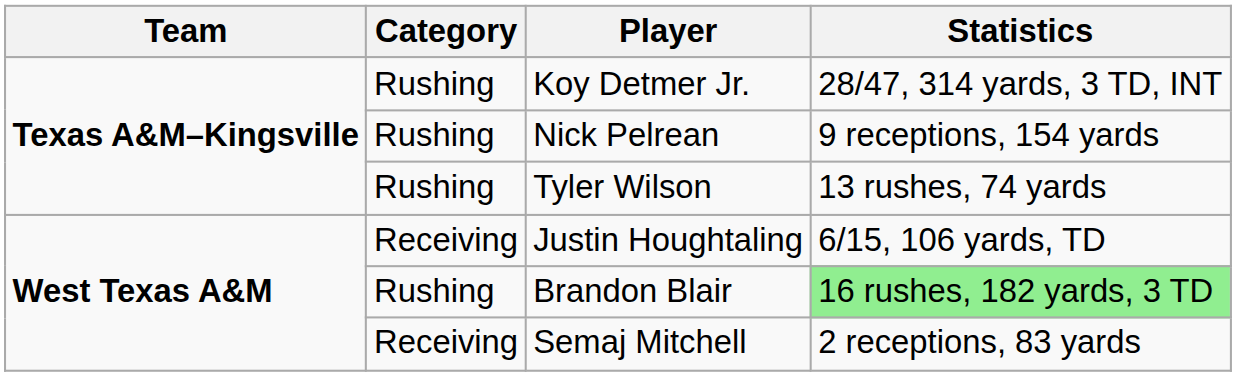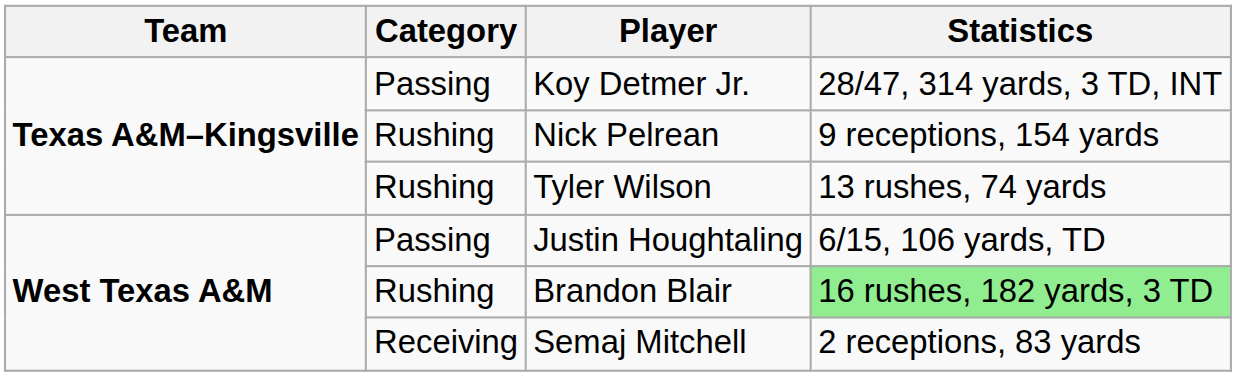(434, 83) Rushing -> (432, 83) Passing
(446, 239) Receiving -> (432, 239) Passing
